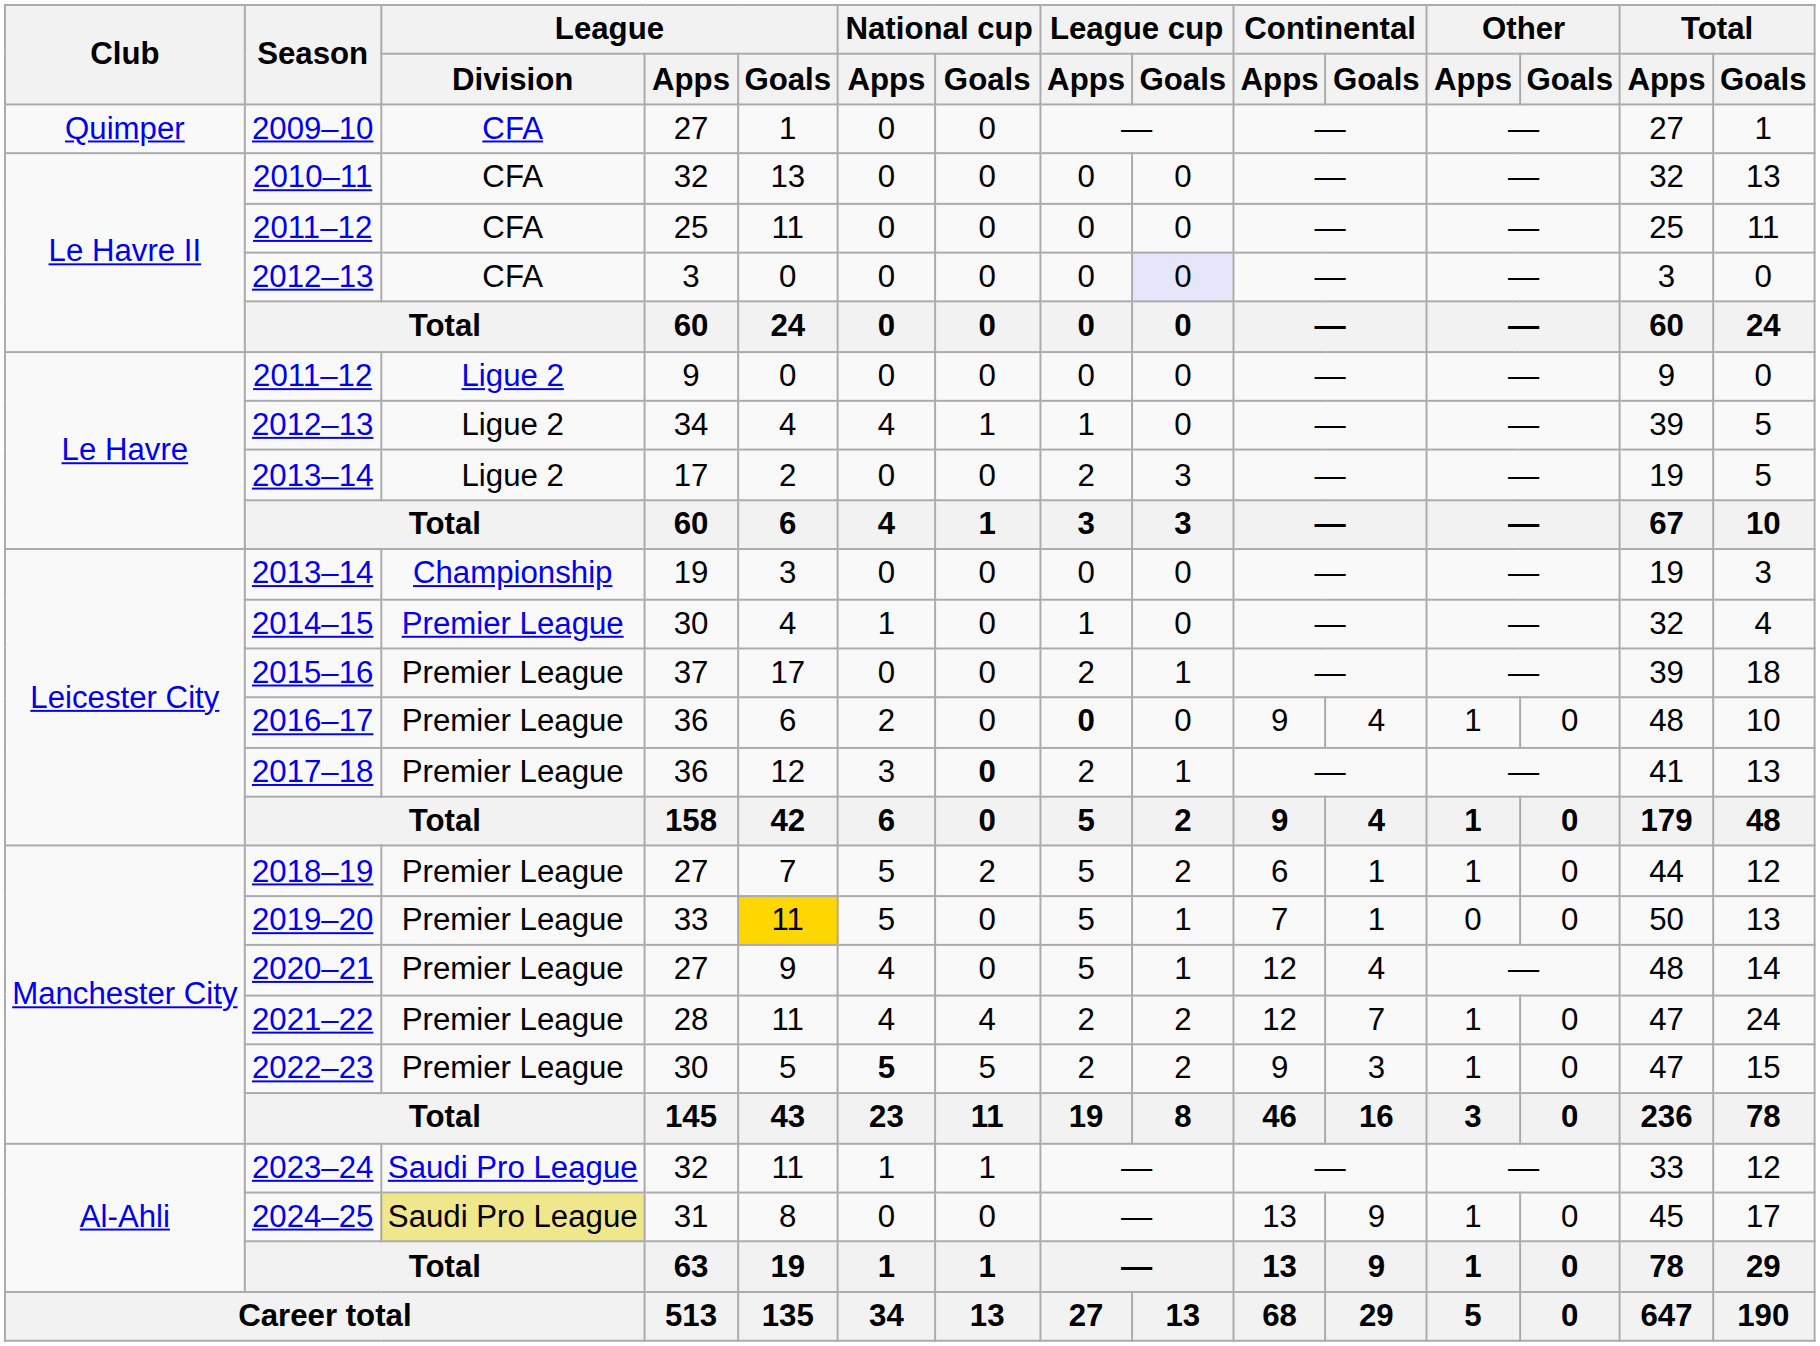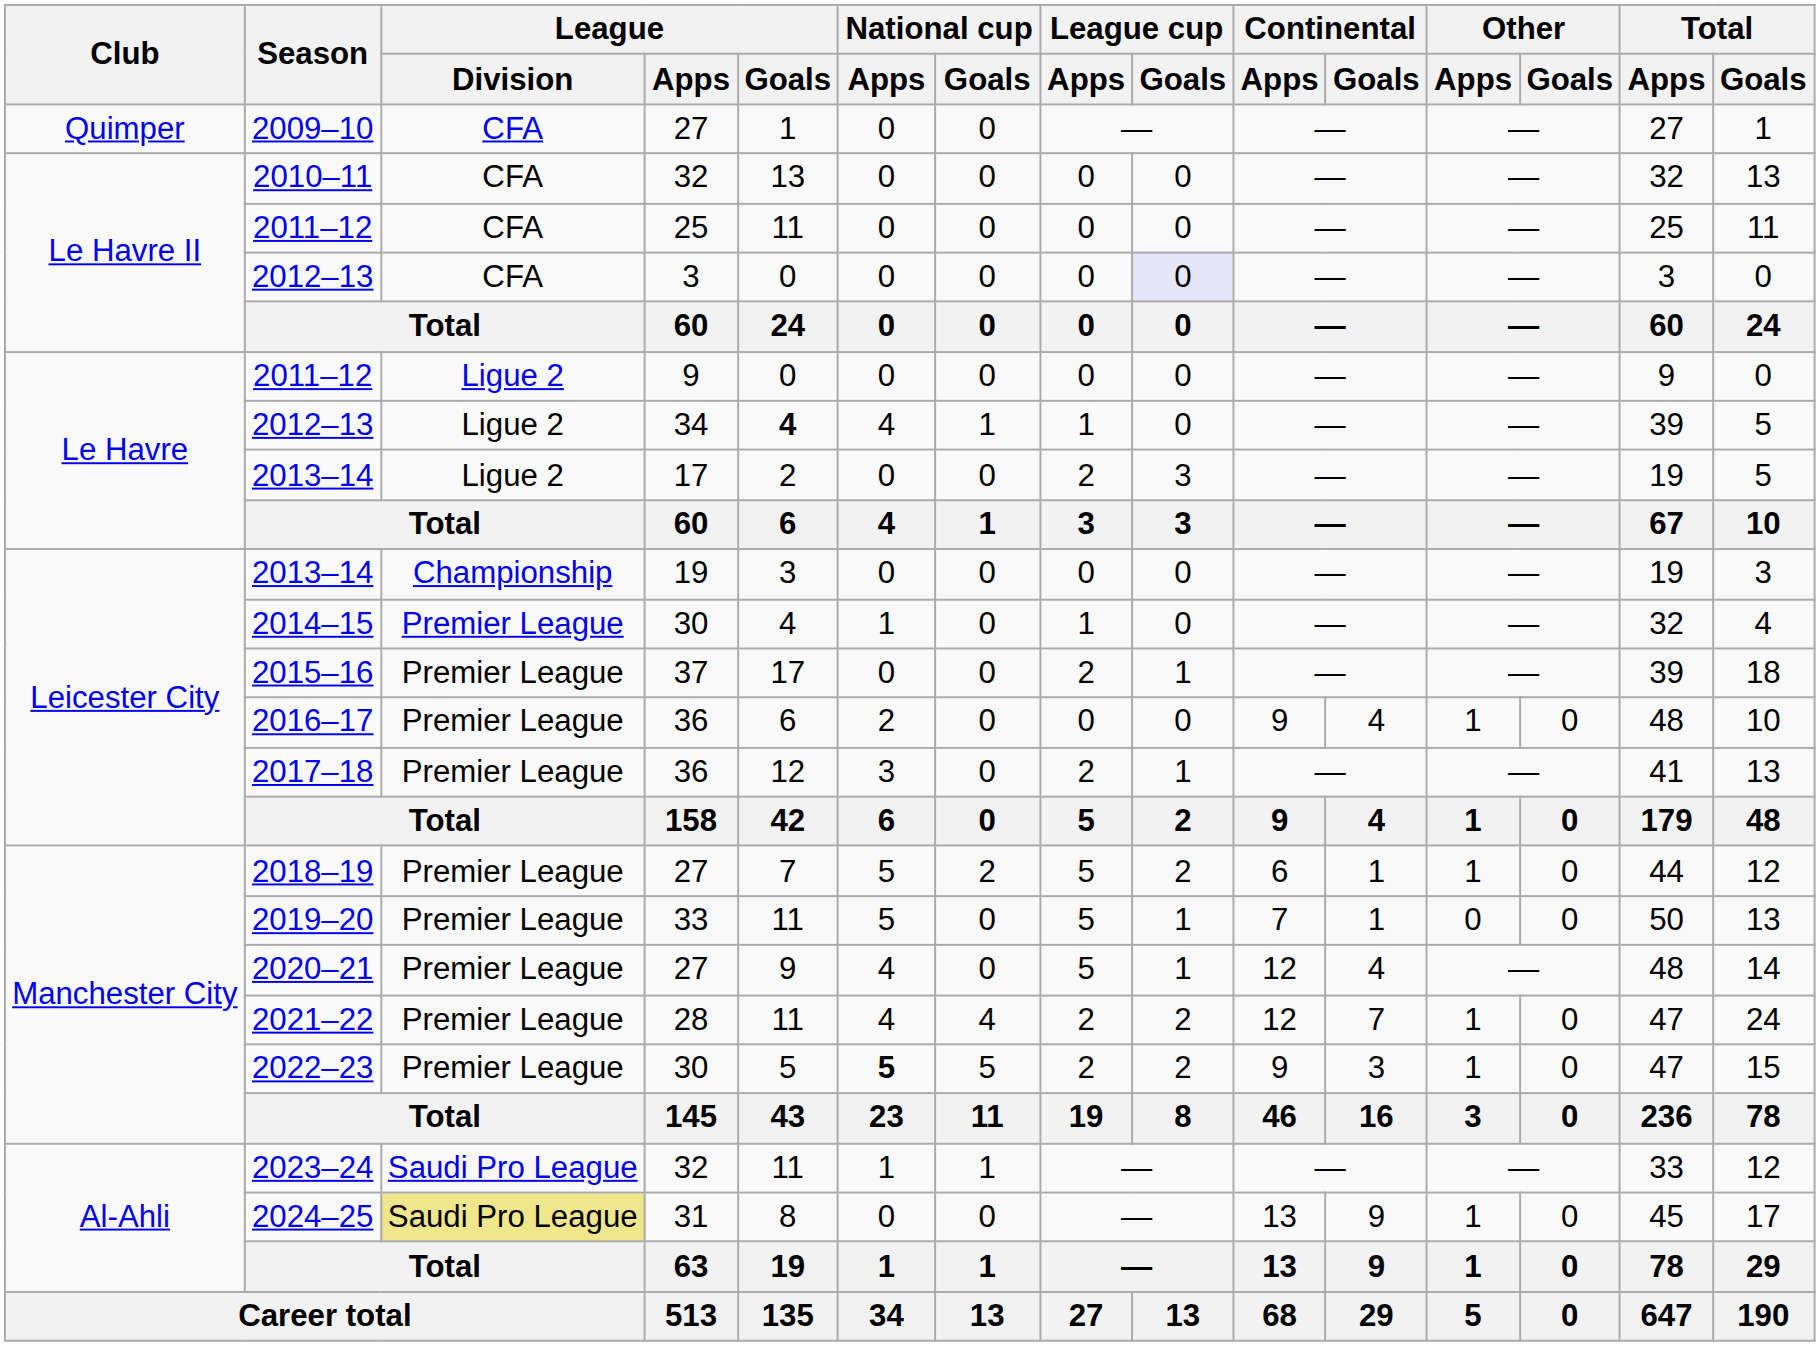(788, 425) normal -> (788, 425) bold
(1086, 721) bold -> (1086, 721) normal
(987, 771) bold -> (987, 771) normal
(788, 919) gold background -> (788, 919) no background
